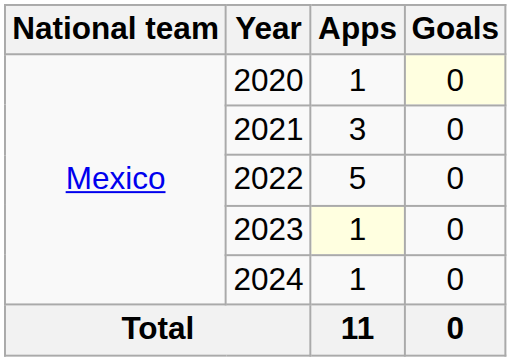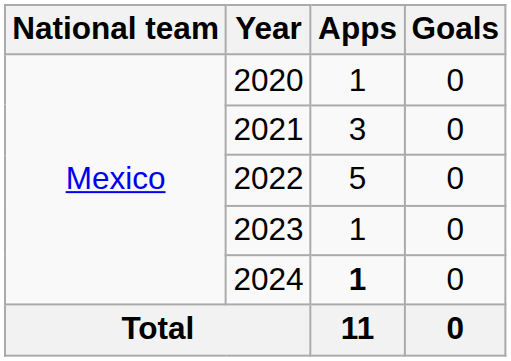(455, 79) lightyellow background -> (455, 79) no background
(358, 229) lightyellow background -> (358, 229) no background
(358, 279) normal -> (358, 279) bold
